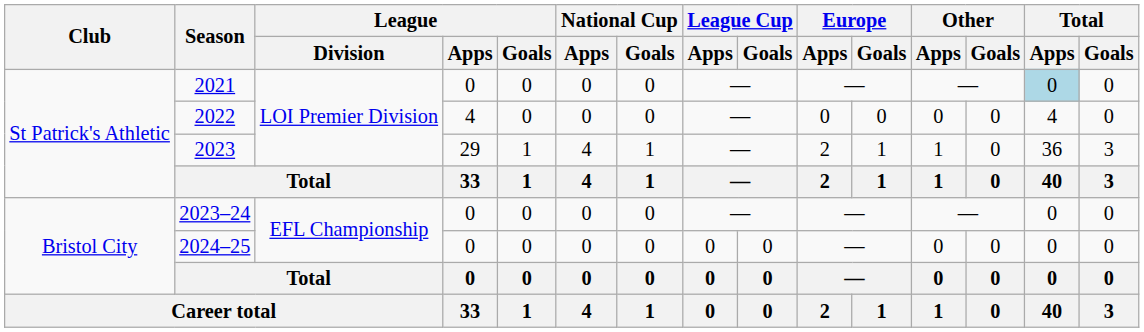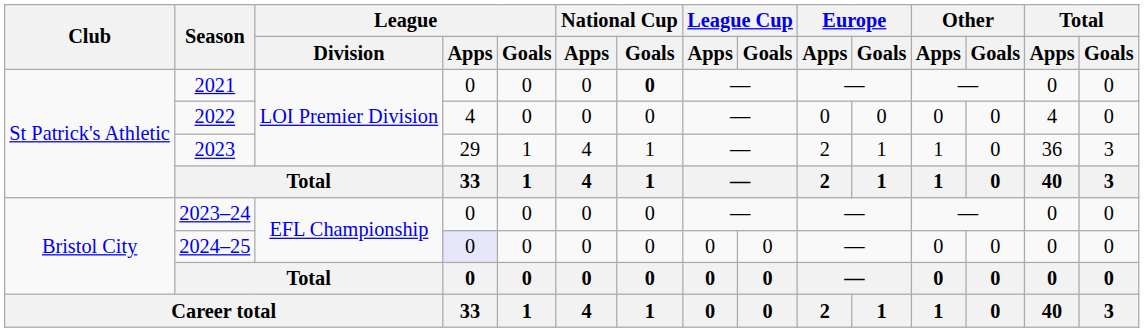(650, 85) normal -> (650, 85) bold
(1052, 85) lightblue background -> (1052, 85) no background
(470, 246) no background -> (470, 246) lavender background
